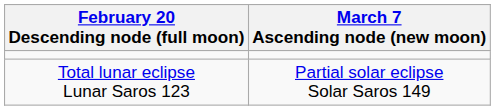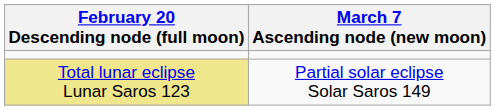(126, 82) no background -> (126, 82) khaki background
